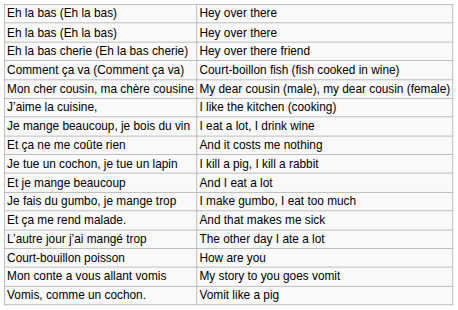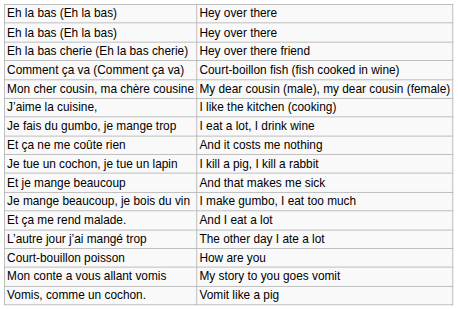(99, 126) Je mange beaucoup, je bois du vin -> (92, 126) Je fais du gumbo, je mange trop
(236, 182) And I eat a lot -> (262, 182) And that makes me sick
(92, 201) Je fais du gumbo, je mange trop -> (99, 201) Je mange beaucoup, je bois du vin
(262, 220) And that makes me sick -> (236, 220) And I eat a lot
